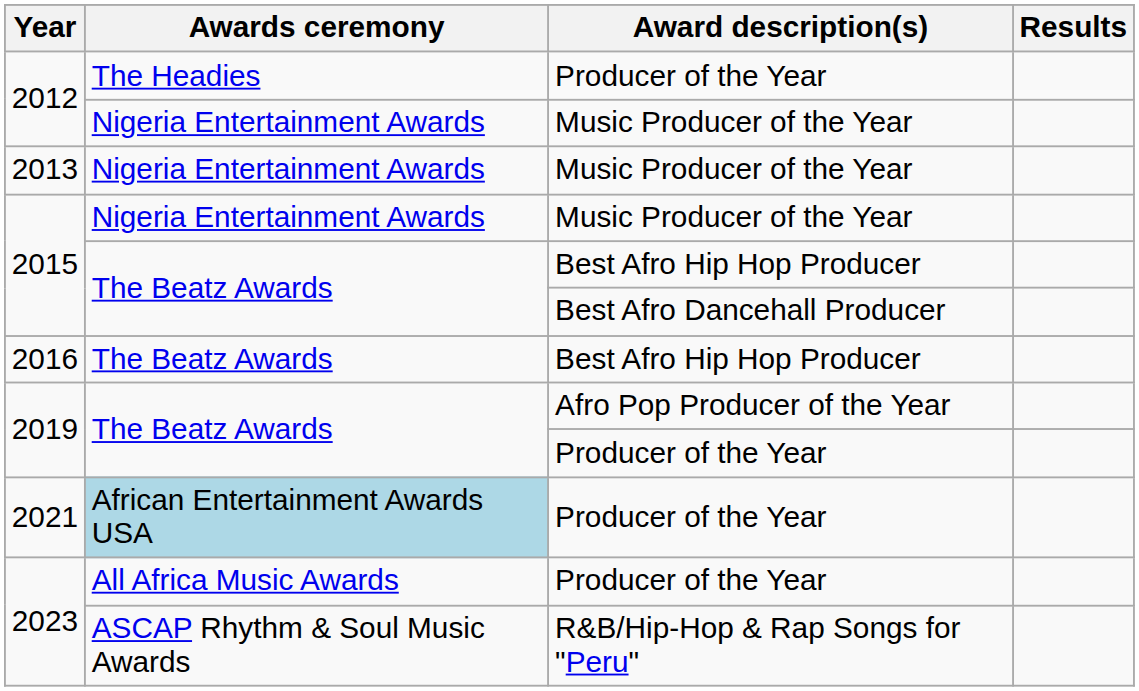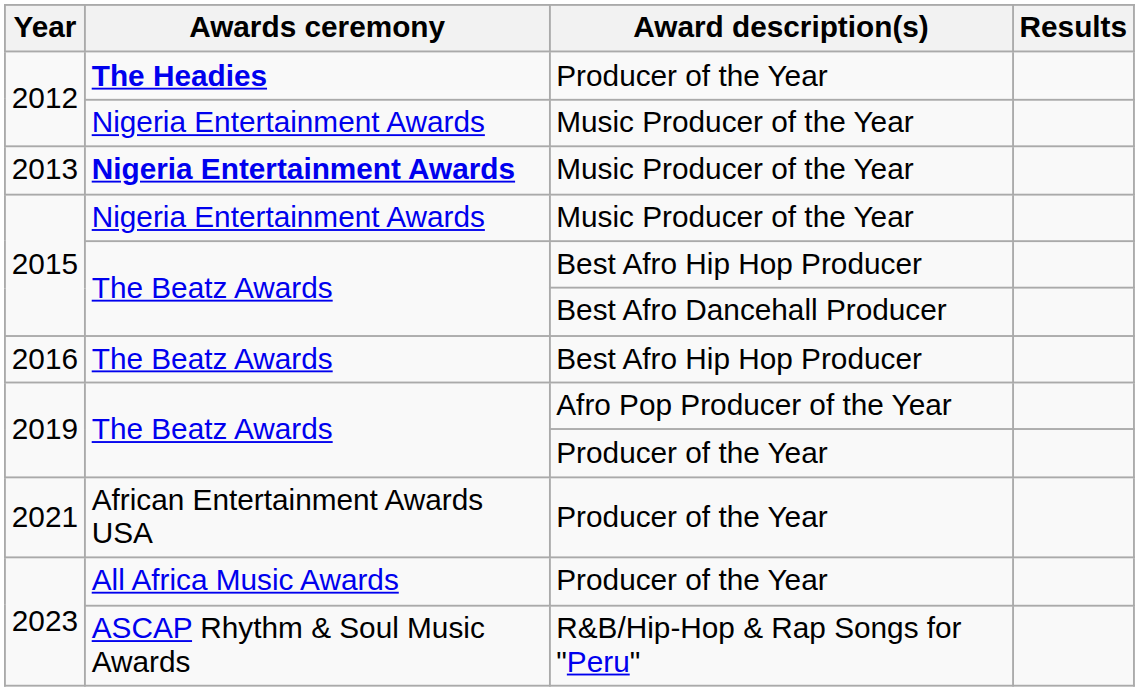(176, 75) normal -> (179, 75) bold
(288, 169) normal -> (303, 169) bold
(287, 516) lightblue background -> (287, 516) no background
